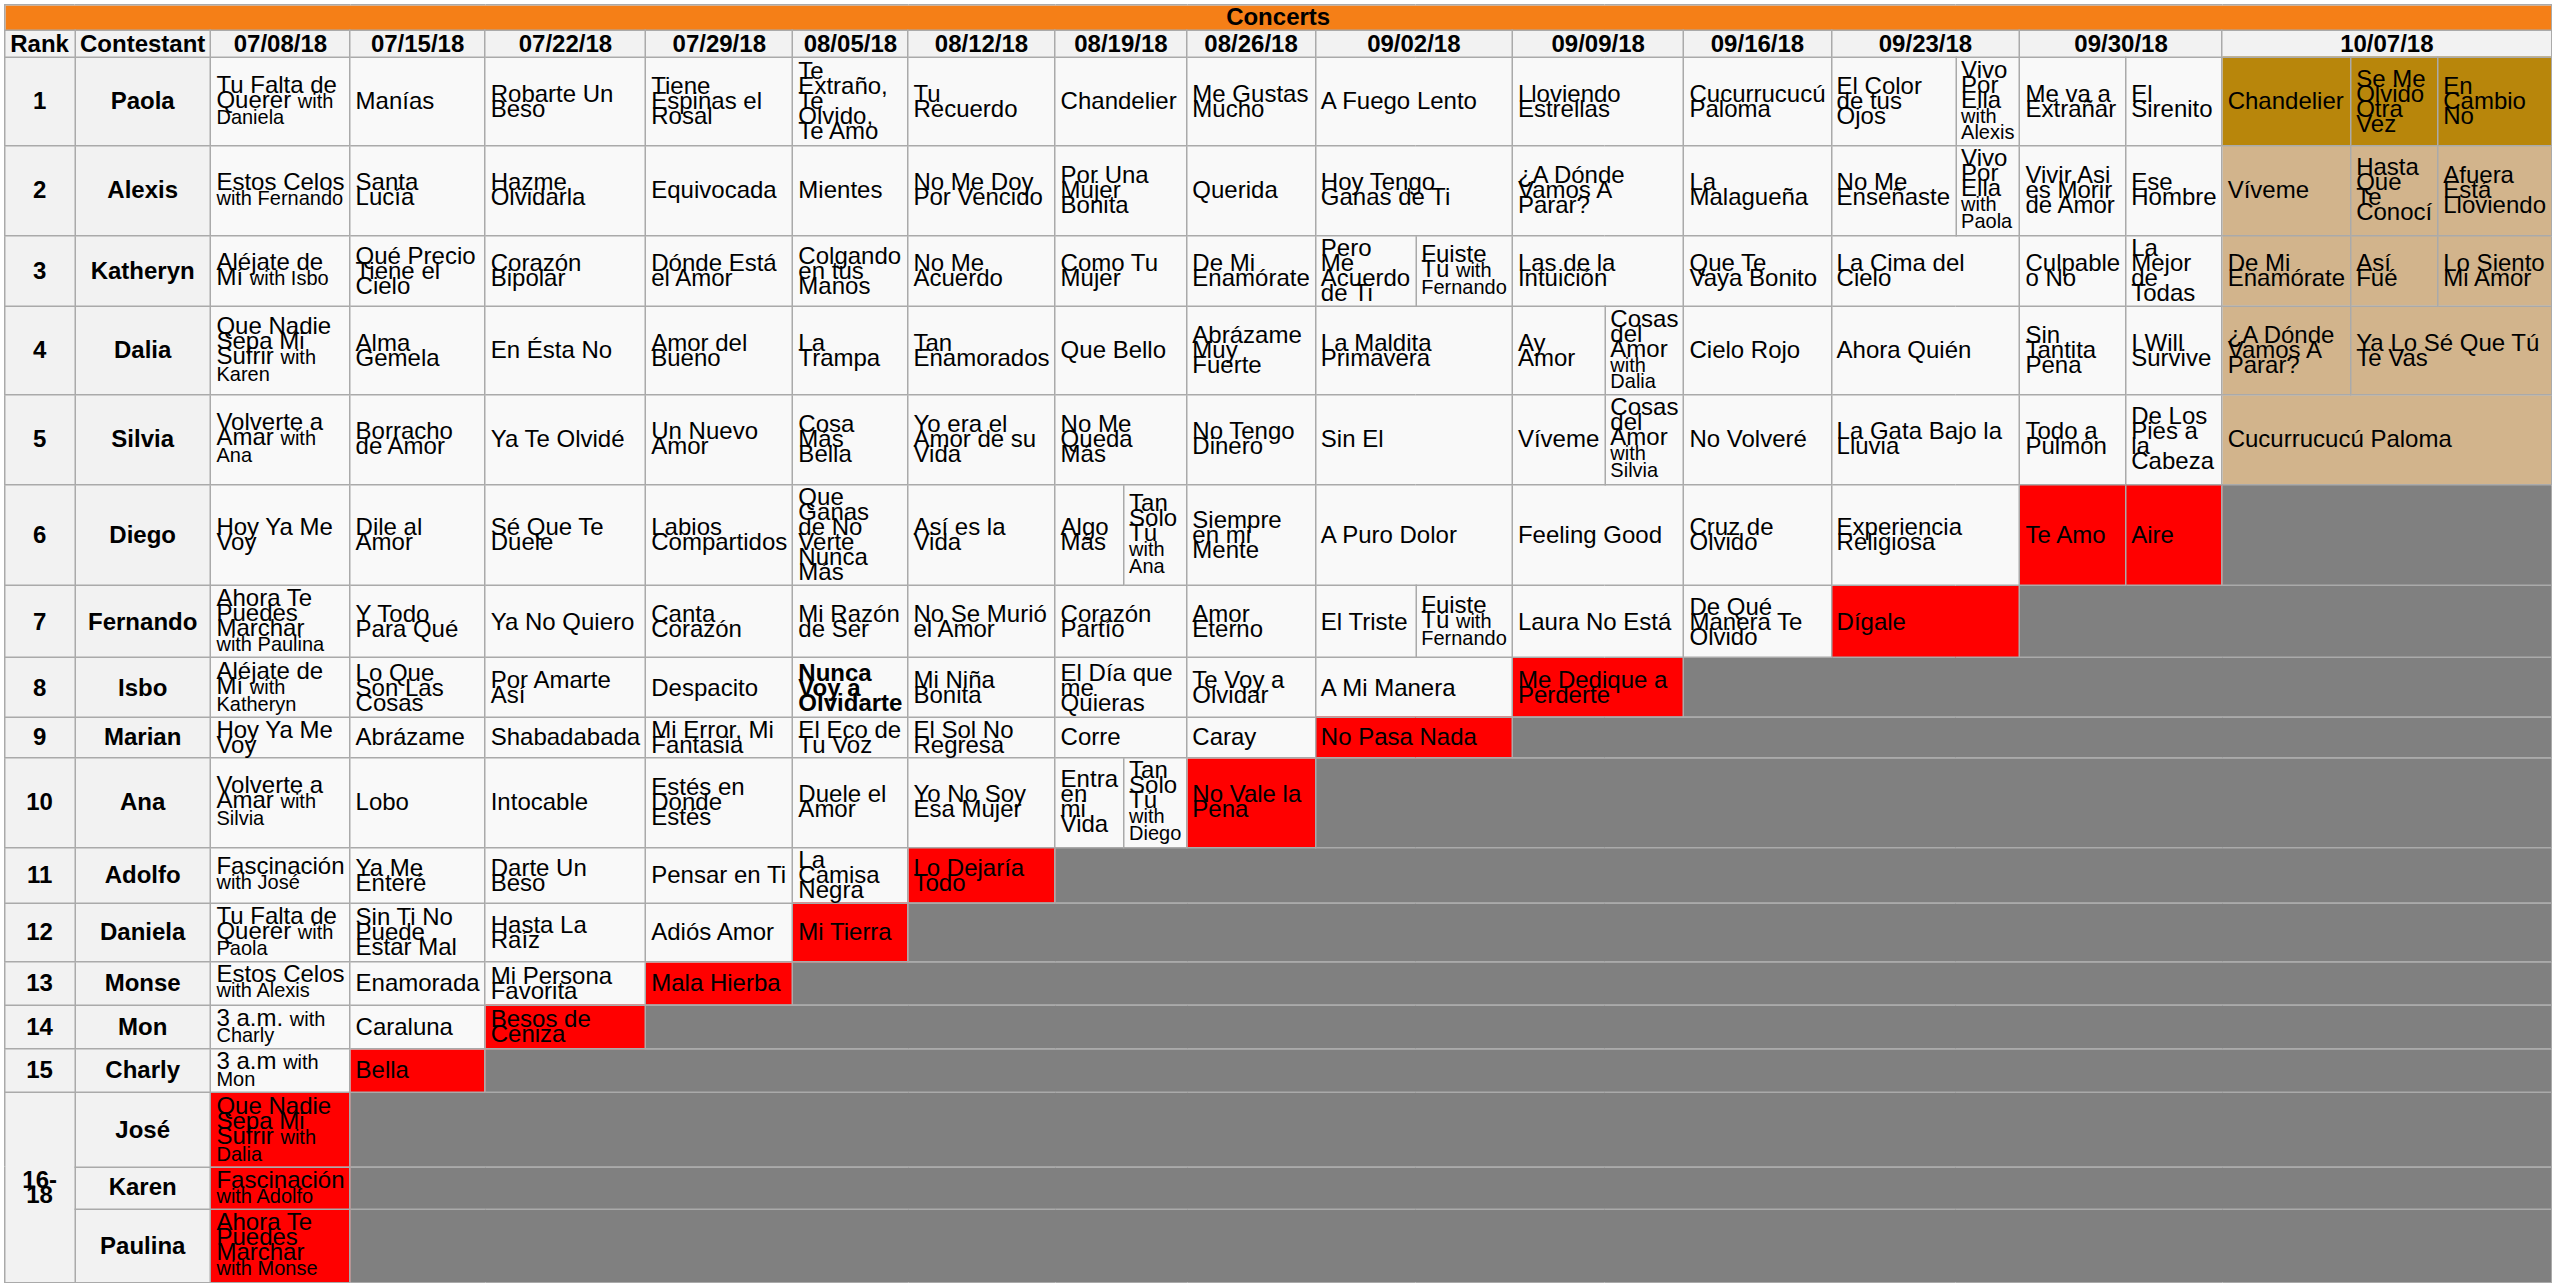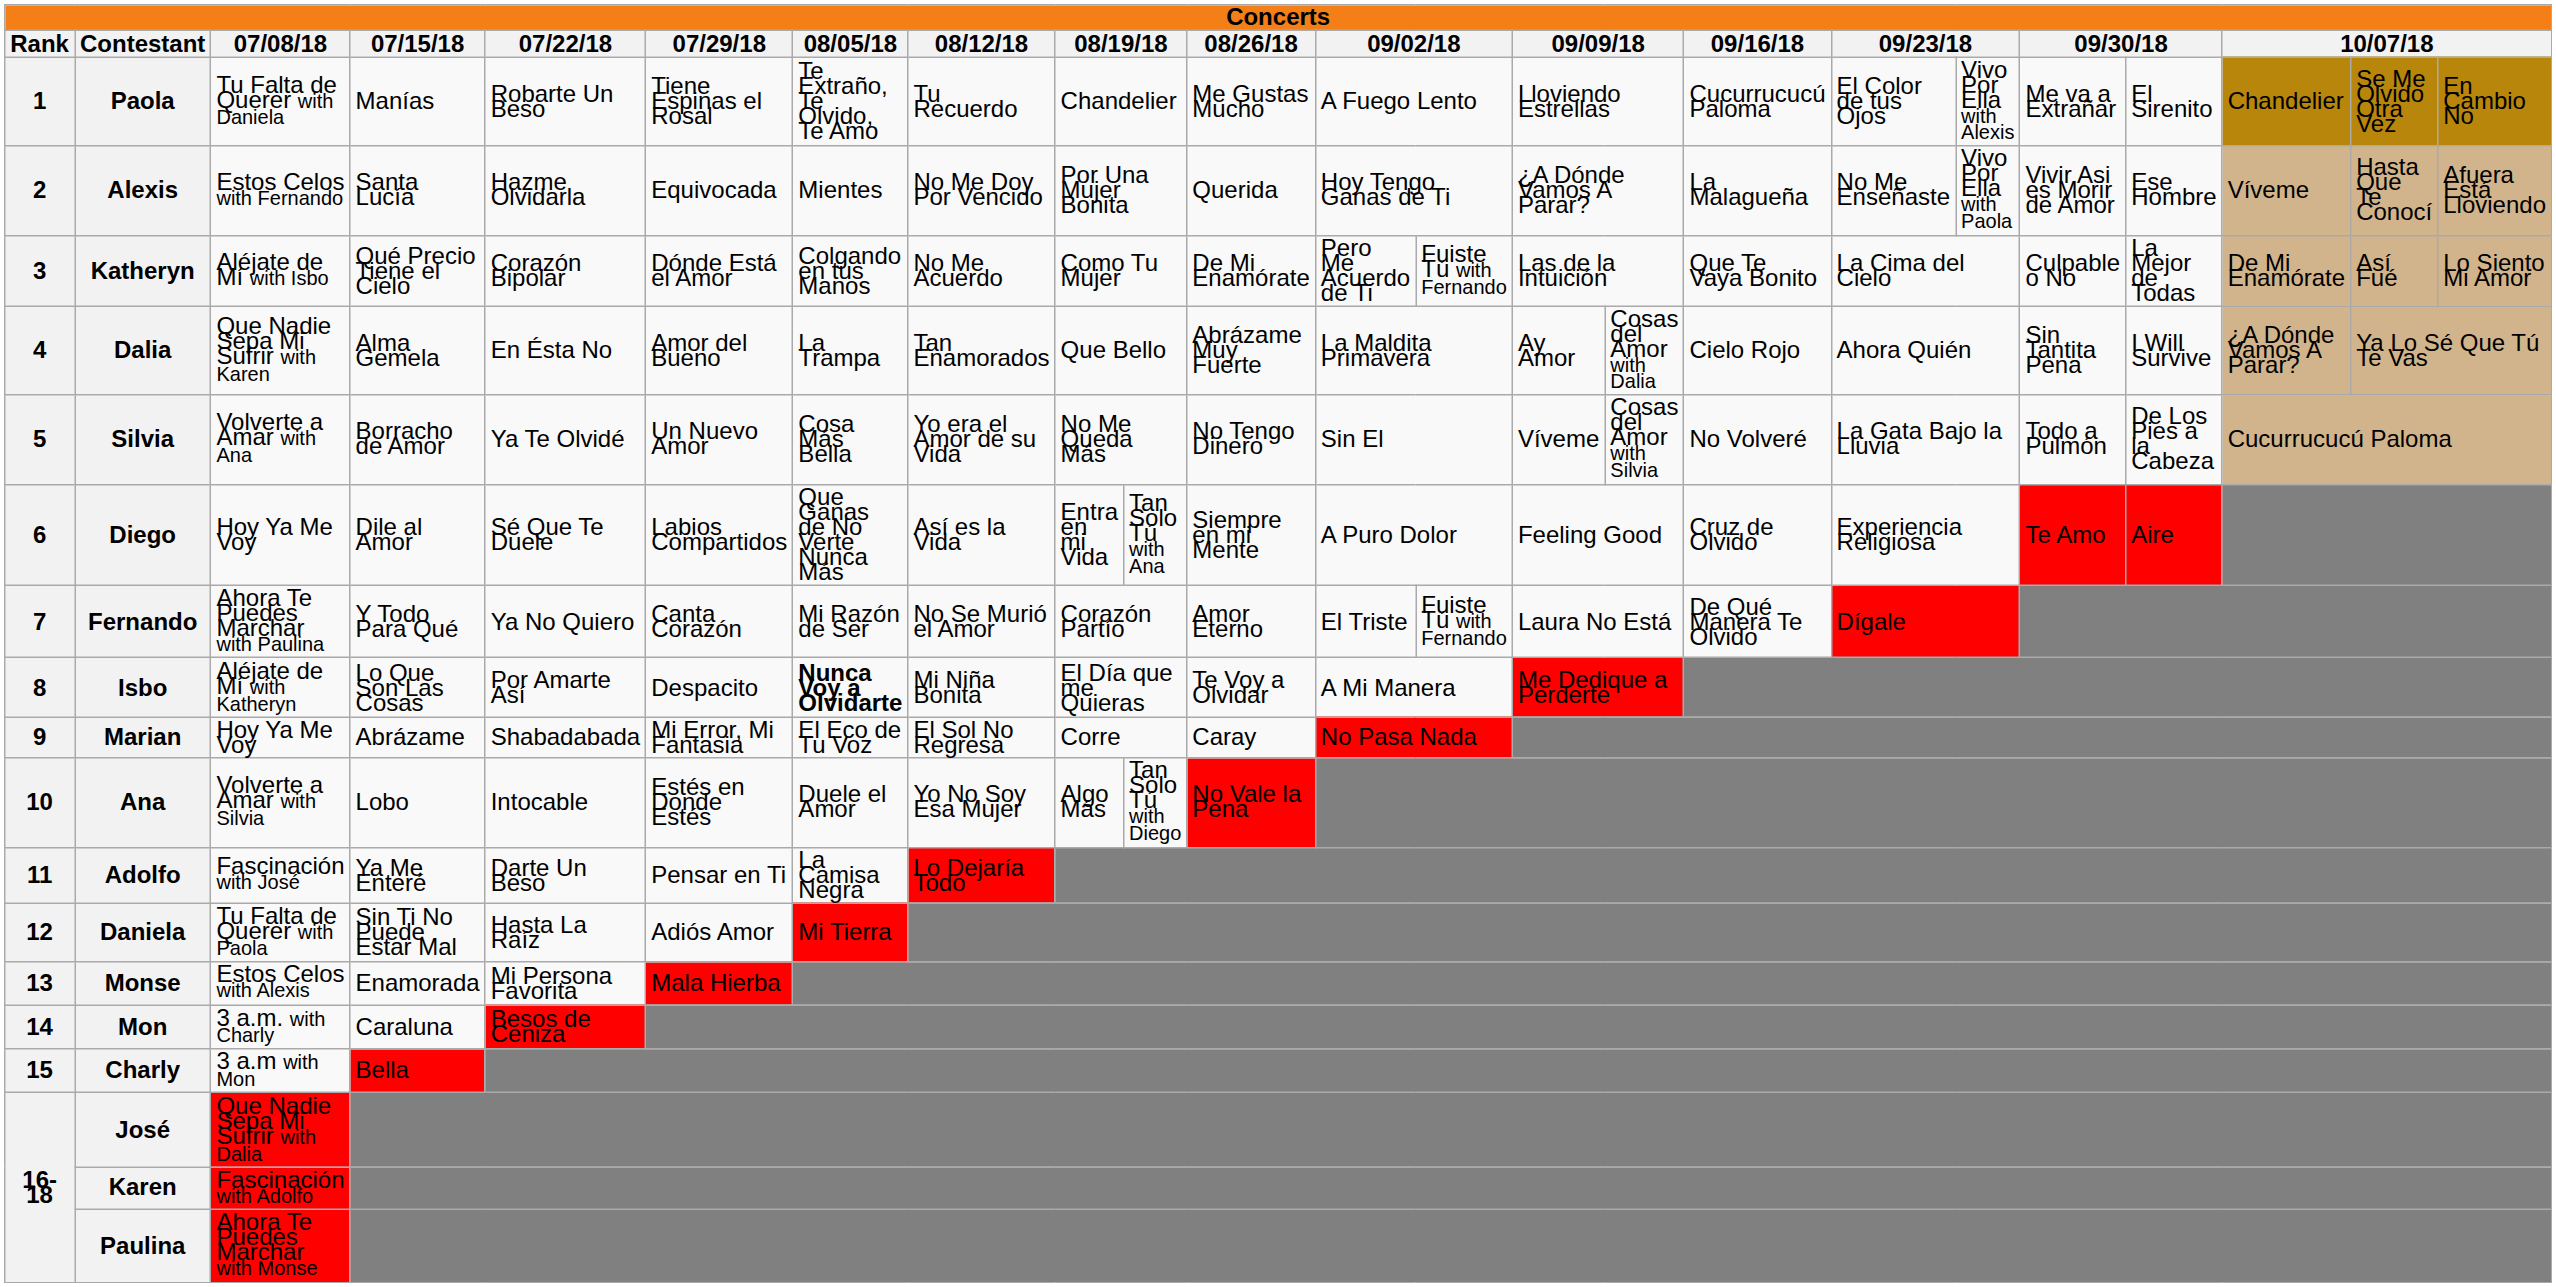(1085, 534) Algo Más -> (1089, 534) Entra en mi Vida
(1089, 802) Entra en mi Vida -> (1085, 802) Algo Más
